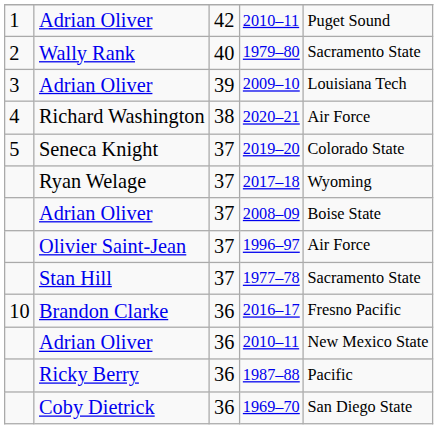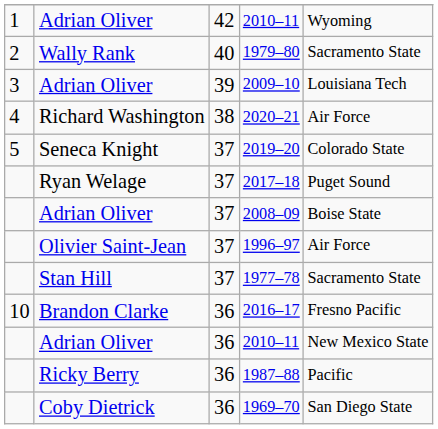(349, 20) Puget Sound -> (340, 20) Wyoming
(340, 181) Wyoming -> (349, 181) Puget Sound
